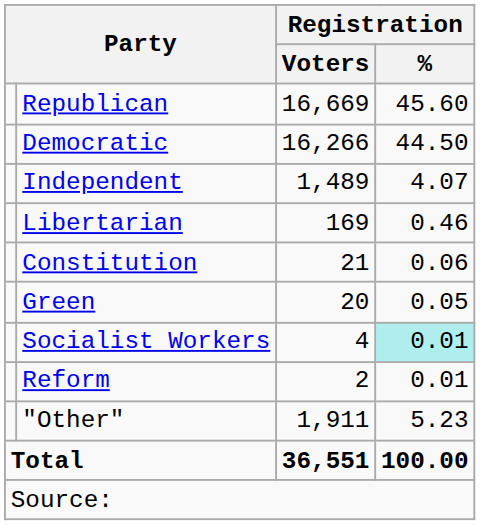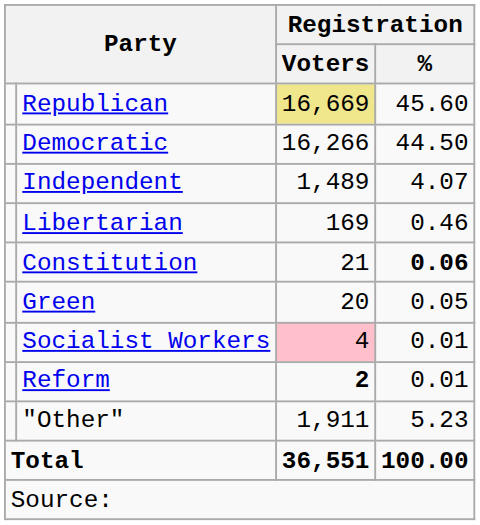(326, 104) no background -> (326, 104) khaki background
(439, 262) normal -> (439, 262) bold
(362, 342) no background -> (362, 342) pink background
(439, 342) paleturquoise background -> (439, 342) no background
(362, 381) normal -> (362, 381) bold
